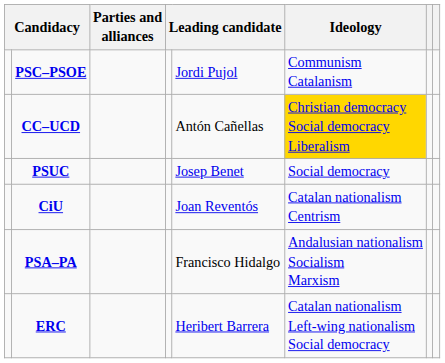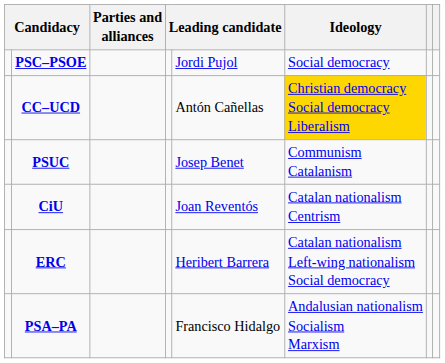(325, 72) Communism Catalanism -> (339, 62) Social democracy
(339, 171) Social democracy -> (325, 162) Communism Catalanism
rows swapped: (51, 326) <-> (51, 261)
